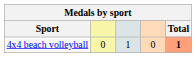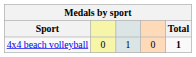(178, 45) lightsalmon background -> (178, 45) no background
